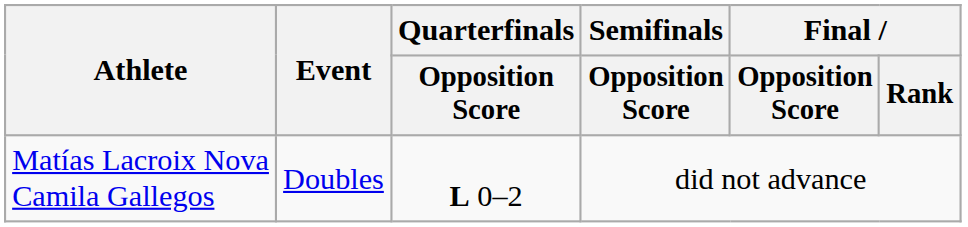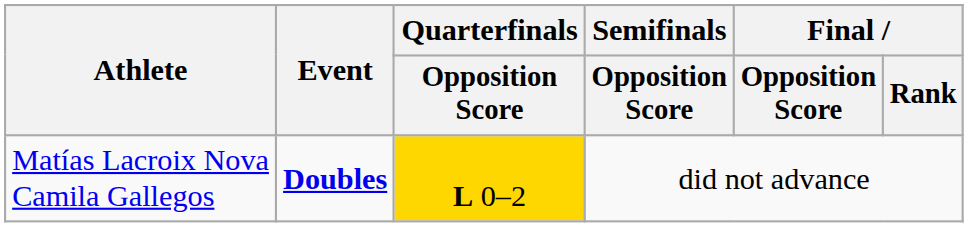(333, 178) normal -> (335, 178) bold
(486, 196) no background -> (490, 196) gold background
